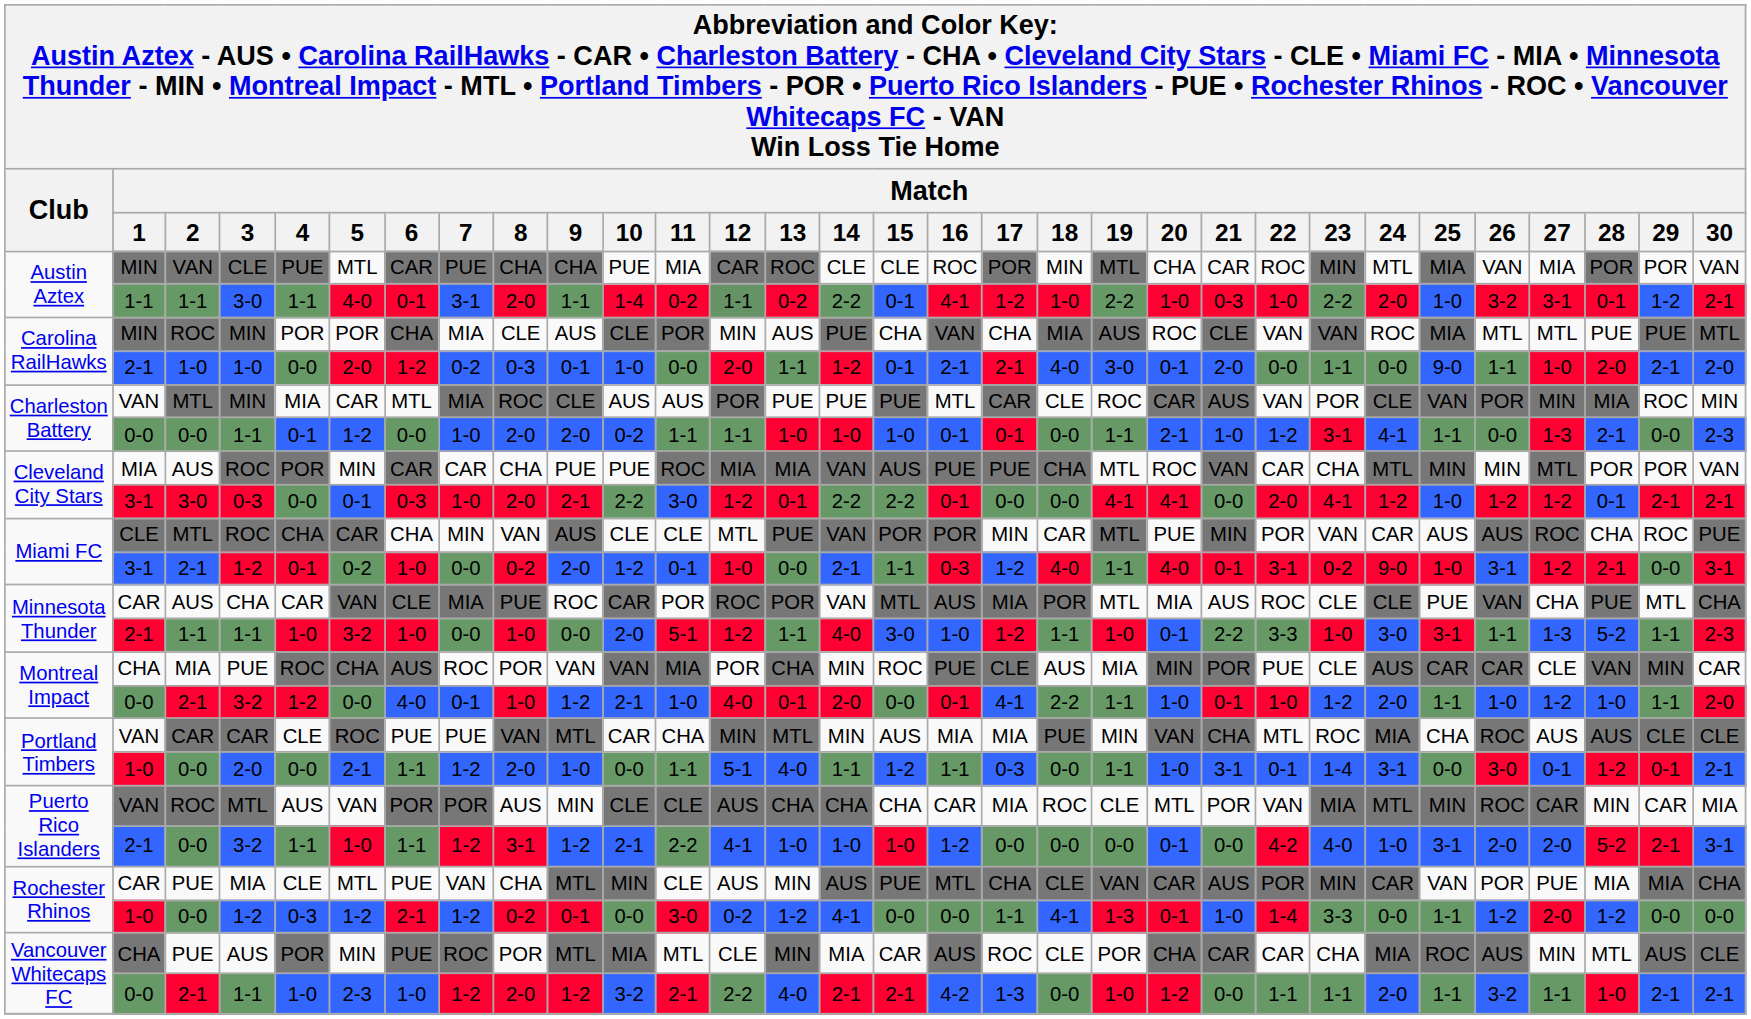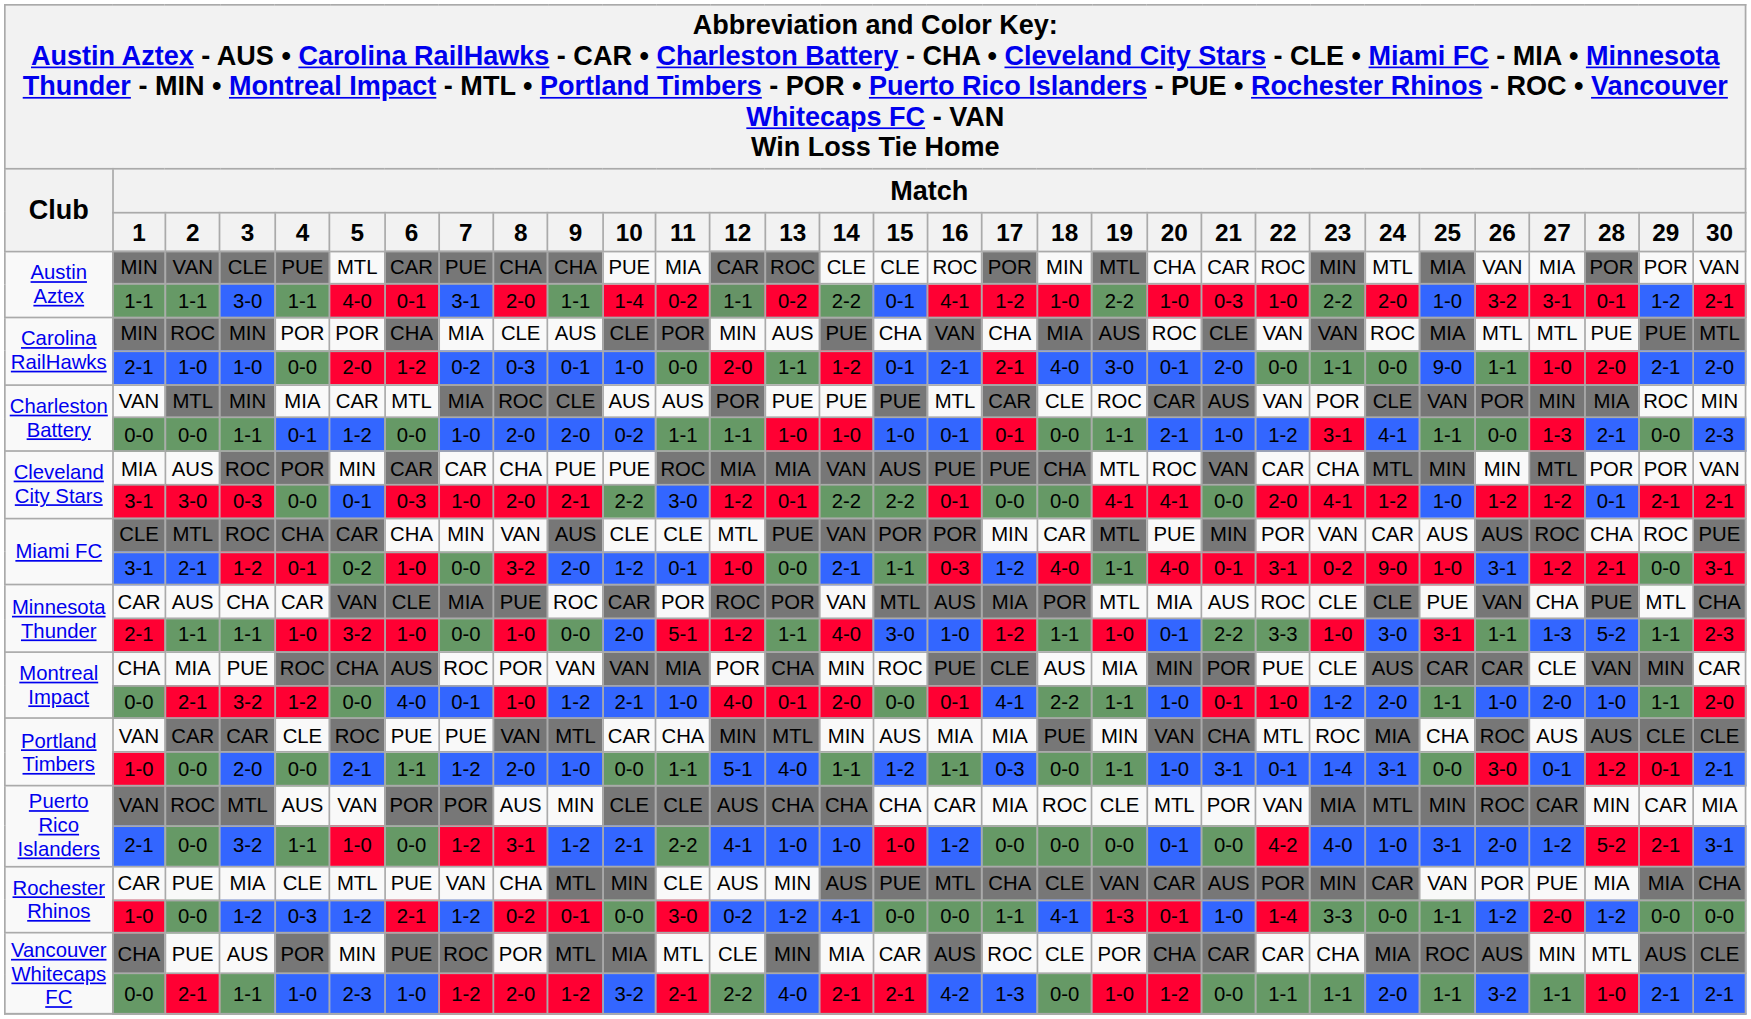(521, 568) 0-2 -> (521, 568) 3-2
(1557, 702) 1-2 -> (1557, 702) 2-0
(412, 846) 1-1 -> (412, 846) 0-0
(1557, 846) 2-0 -> (1557, 846) 1-2
